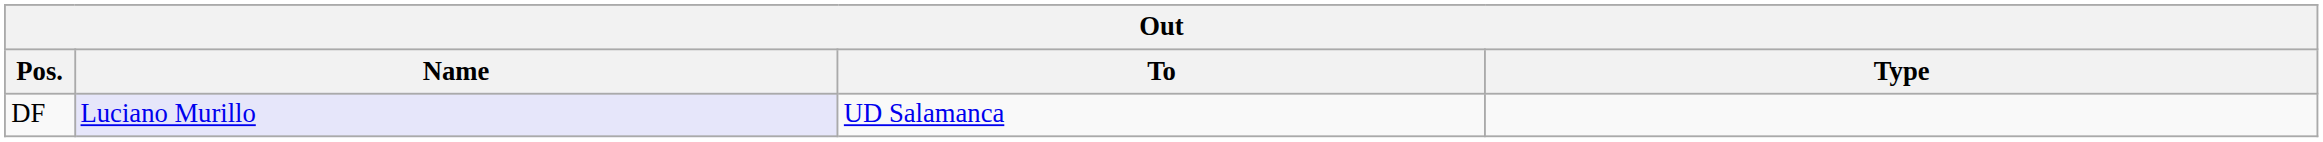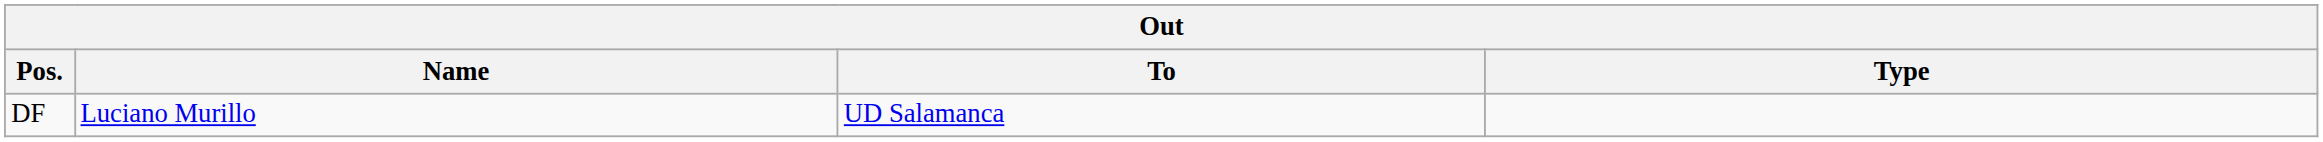(168, 114) lavender background -> (168, 114) no background
